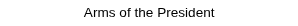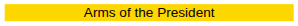(149, 12) no background -> (149, 12) gold background
